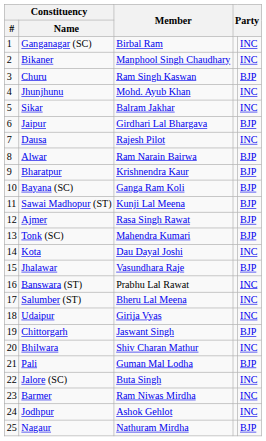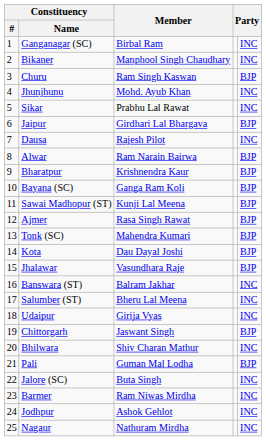(145, 108) Balram Jakhar -> (153, 108) Prabhu Lal Rawat
(249, 252) INC -> (248, 252) BJP
(153, 284) Prabhu Lal Rawat -> (145, 284) Balram Jakhar
(248, 428) BJP -> (249, 428) INC
